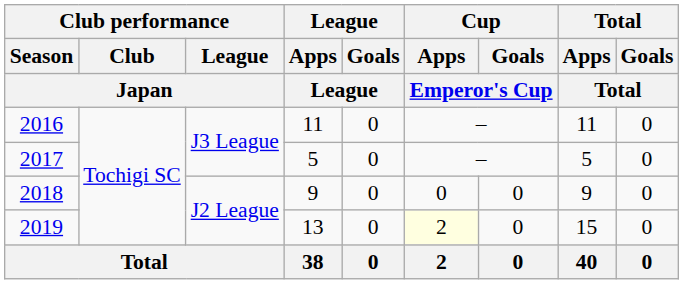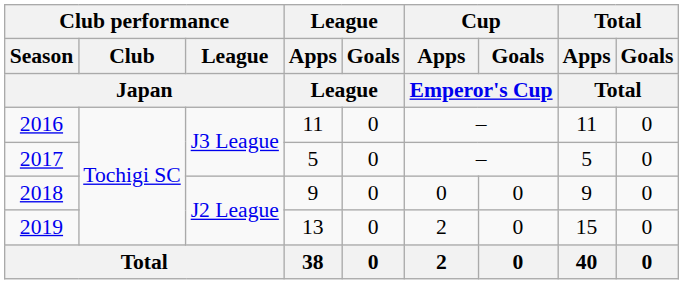(441, 227) lightyellow background -> (441, 227) no background
